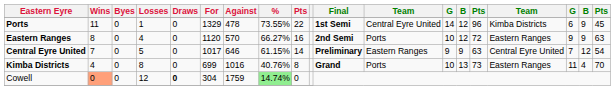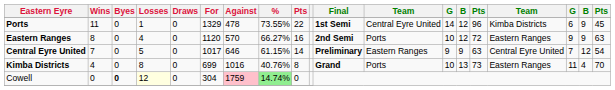(92, 78) lightsalmon background -> (92, 78) no background
(117, 78) normal -> (117, 78) bold
(144, 78) no background -> (144, 78) lightyellow background
(175, 78) bold -> (175, 78) normal
(235, 78) no background -> (235, 78) pink background
